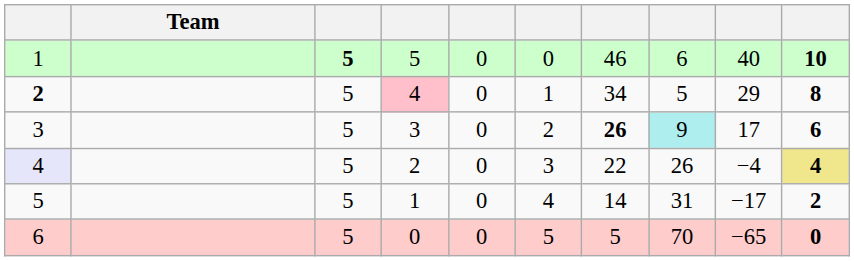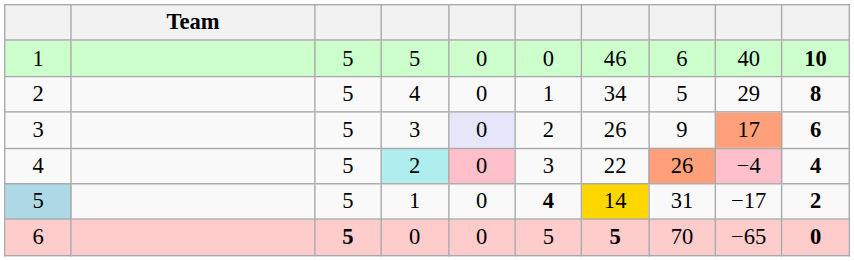(348, 58) bold -> (348, 58) normal
(38, 93) bold -> (38, 93) normal
(415, 93) pink background -> (415, 93) no background
(482, 129) no background -> (482, 129) lavender background
(615, 129) bold -> (615, 129) normal
(682, 129) paleturquoise background -> (682, 129) no background
(749, 129) no background -> (749, 129) lightsalmon background
(38, 165) lavender background -> (38, 165) no background
(415, 165) no background -> (415, 165) paleturquoise background
(482, 165) no background -> (482, 165) pink background
(682, 165) no background -> (682, 165) lightsalmon background
(749, 165) no background -> (749, 165) pink background
(816, 165) khaki background -> (816, 165) no background
(38, 201) no background -> (38, 201) lightblue background
(548, 201) normal -> (548, 201) bold
(615, 201) no background -> (615, 201) gold background
(348, 237) normal -> (348, 237) bold
(615, 237) normal -> (615, 237) bold
